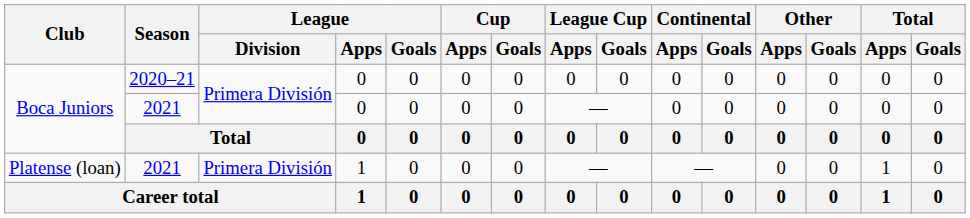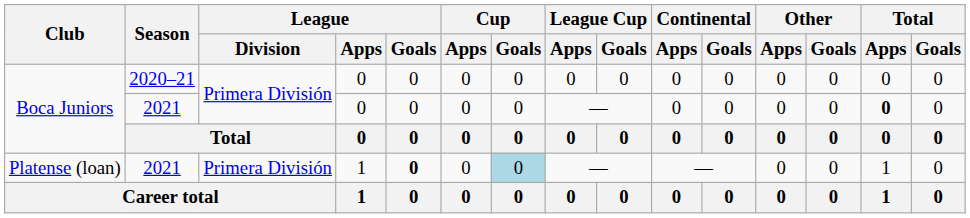(886, 108) normal -> (886, 108) bold
(414, 167) normal -> (414, 167) bold
(518, 167) no background -> (518, 167) lightblue background
